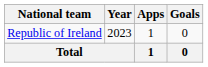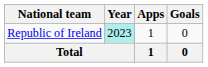(119, 33) no background -> (119, 33) paleturquoise background
